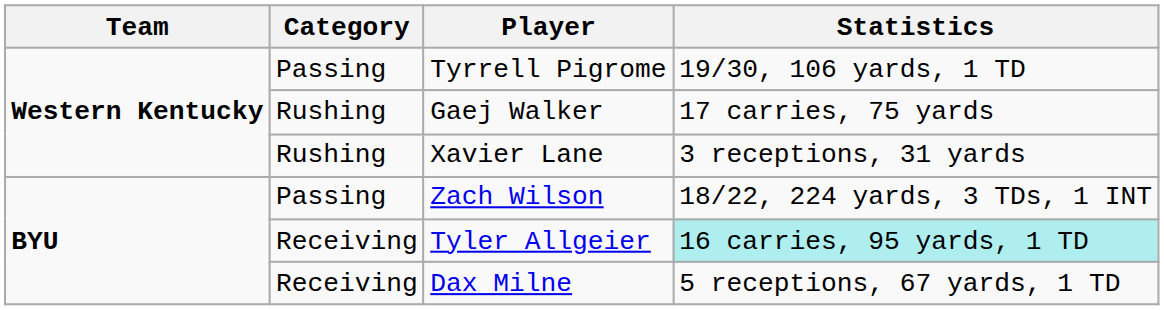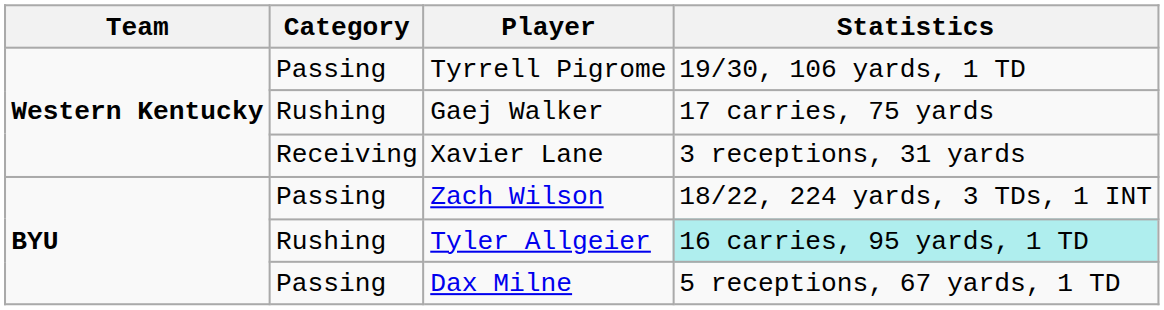(331, 155) Rushing -> (347, 155) Receiving
(347, 241) Receiving -> (331, 241) Rushing
(347, 283) Receiving -> (331, 283) Passing
